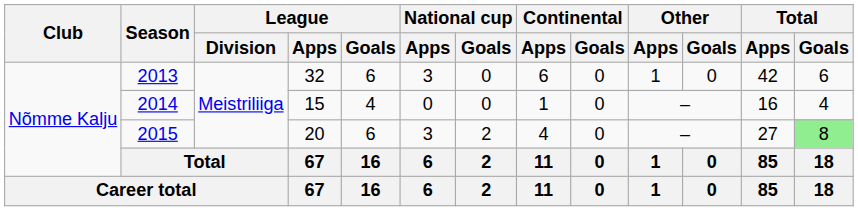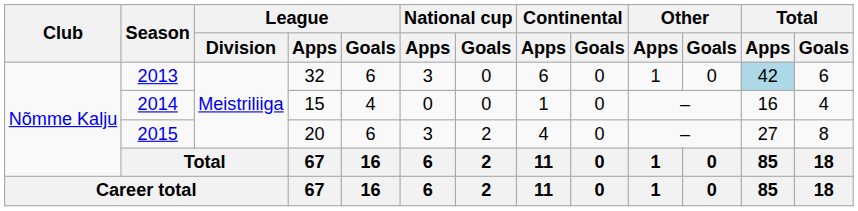(768, 76) no background -> (768, 76) lightblue background
(824, 133) lightgreen background -> (824, 133) no background
